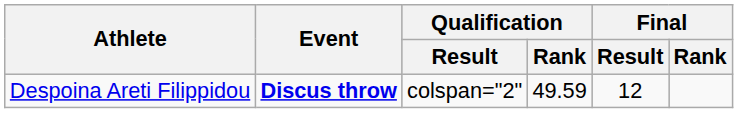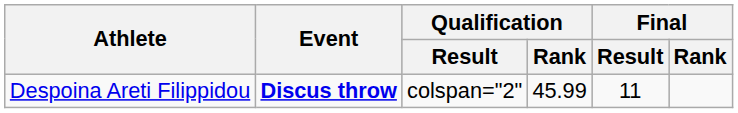(560, 91) 49.59 -> (560, 91) 45.99
(630, 91) 12 -> (630, 91) 11
